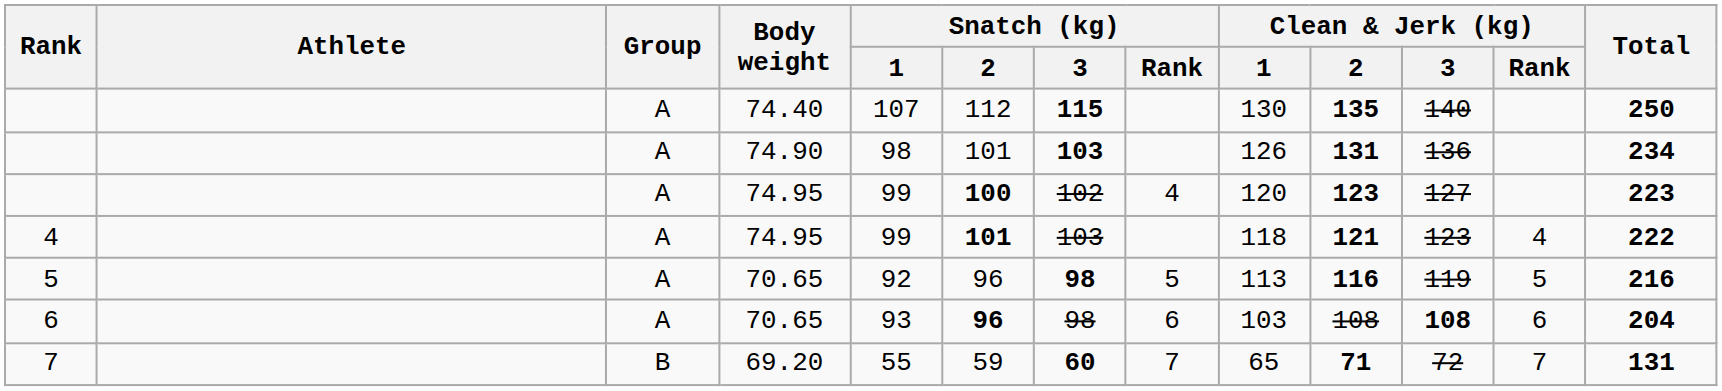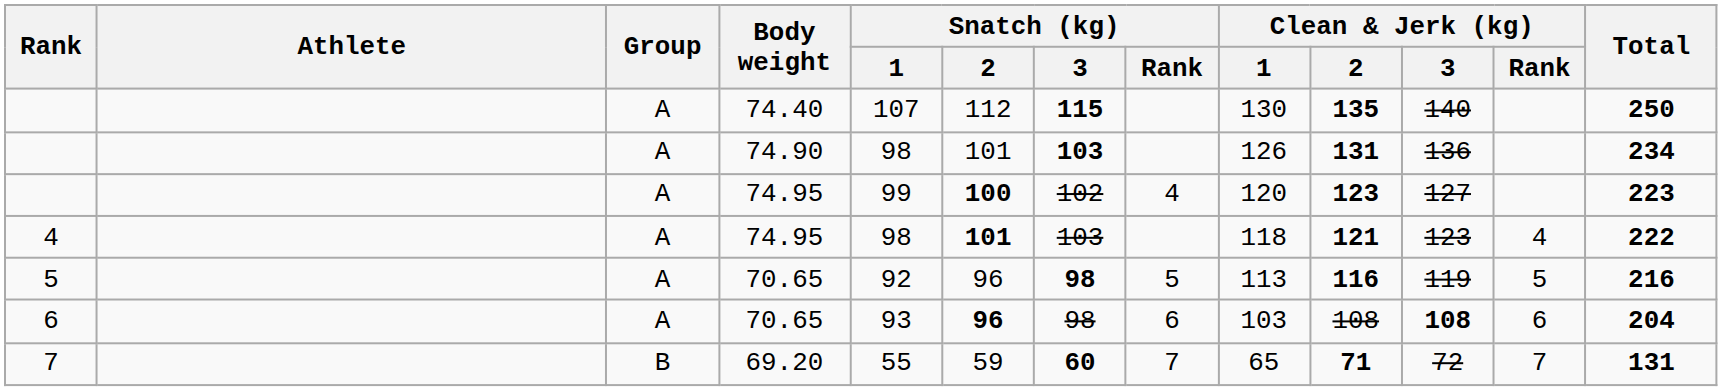(896, 237) 99 -> (896, 237) 98
